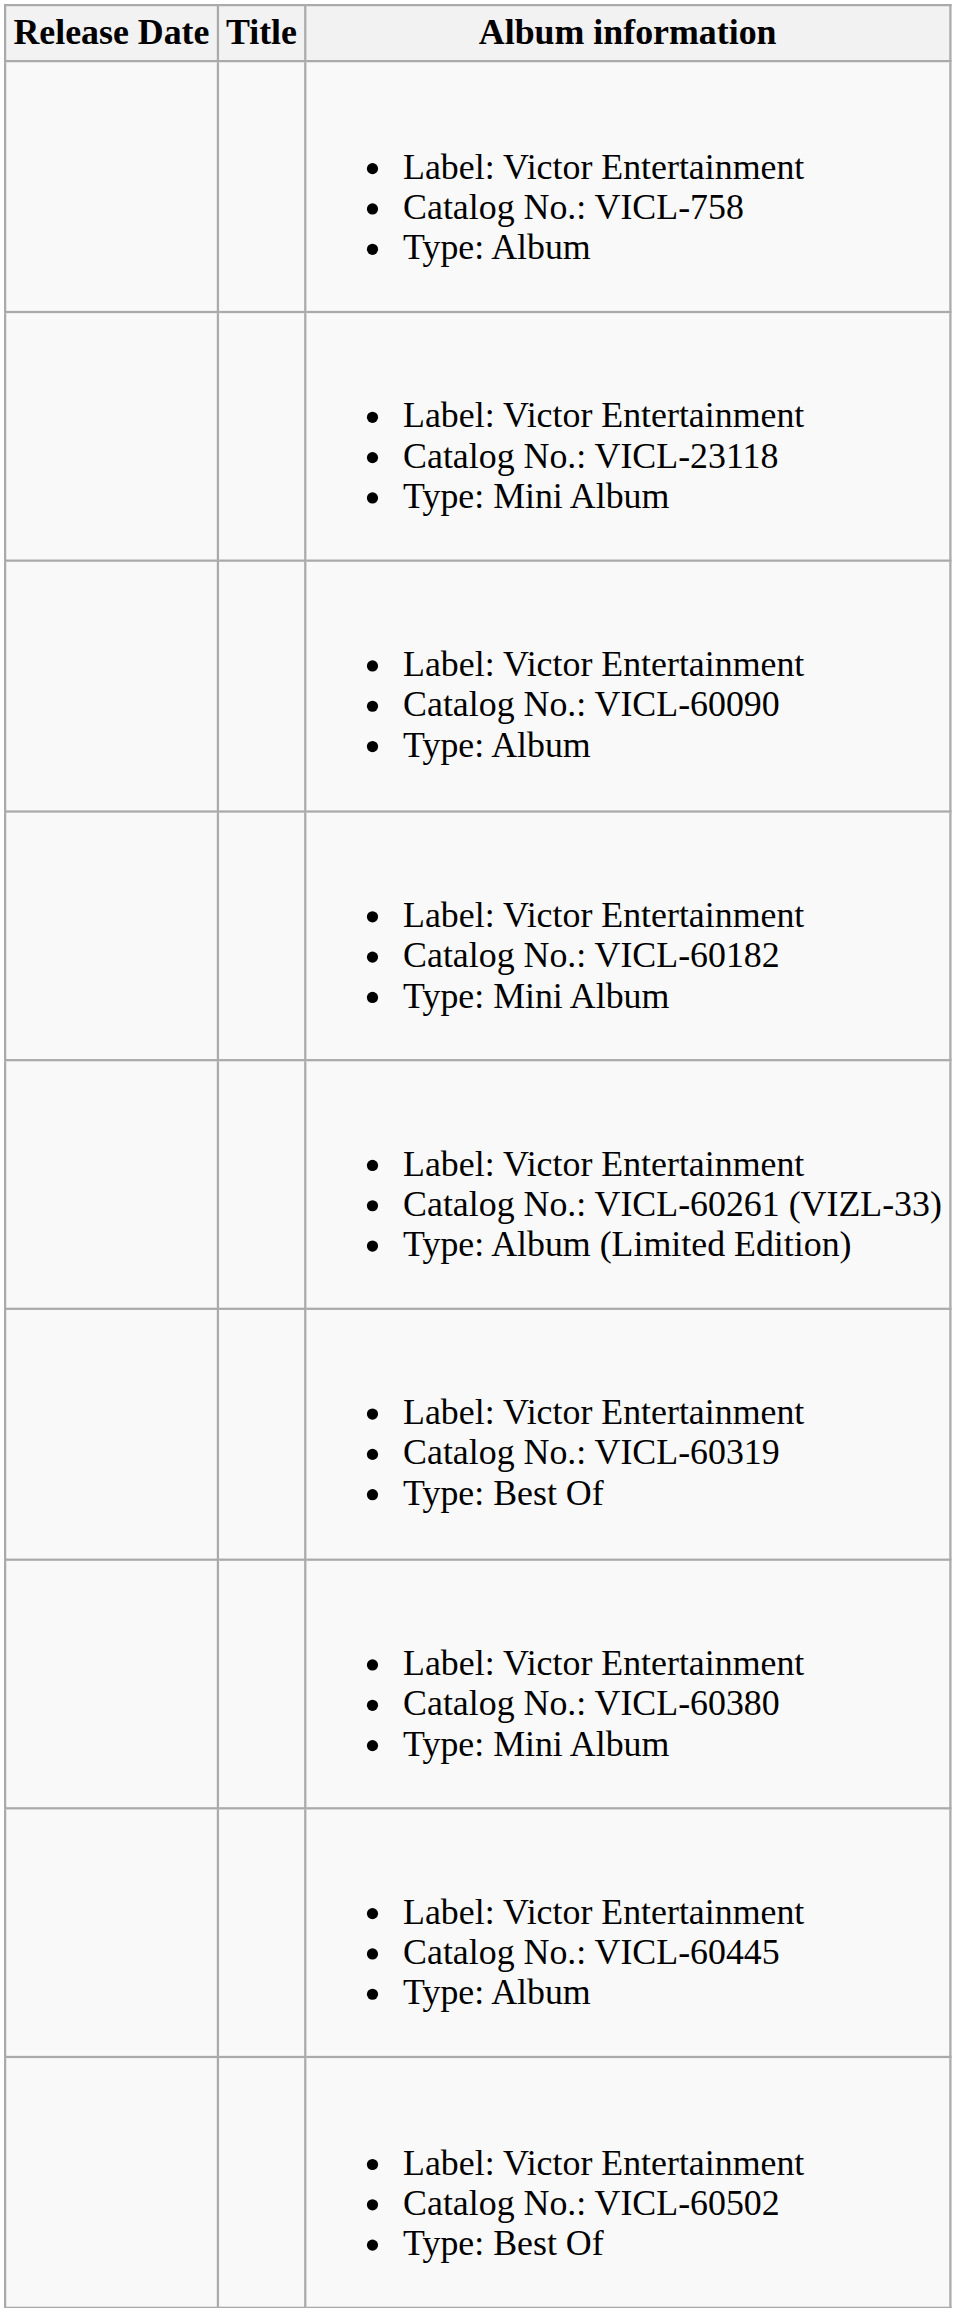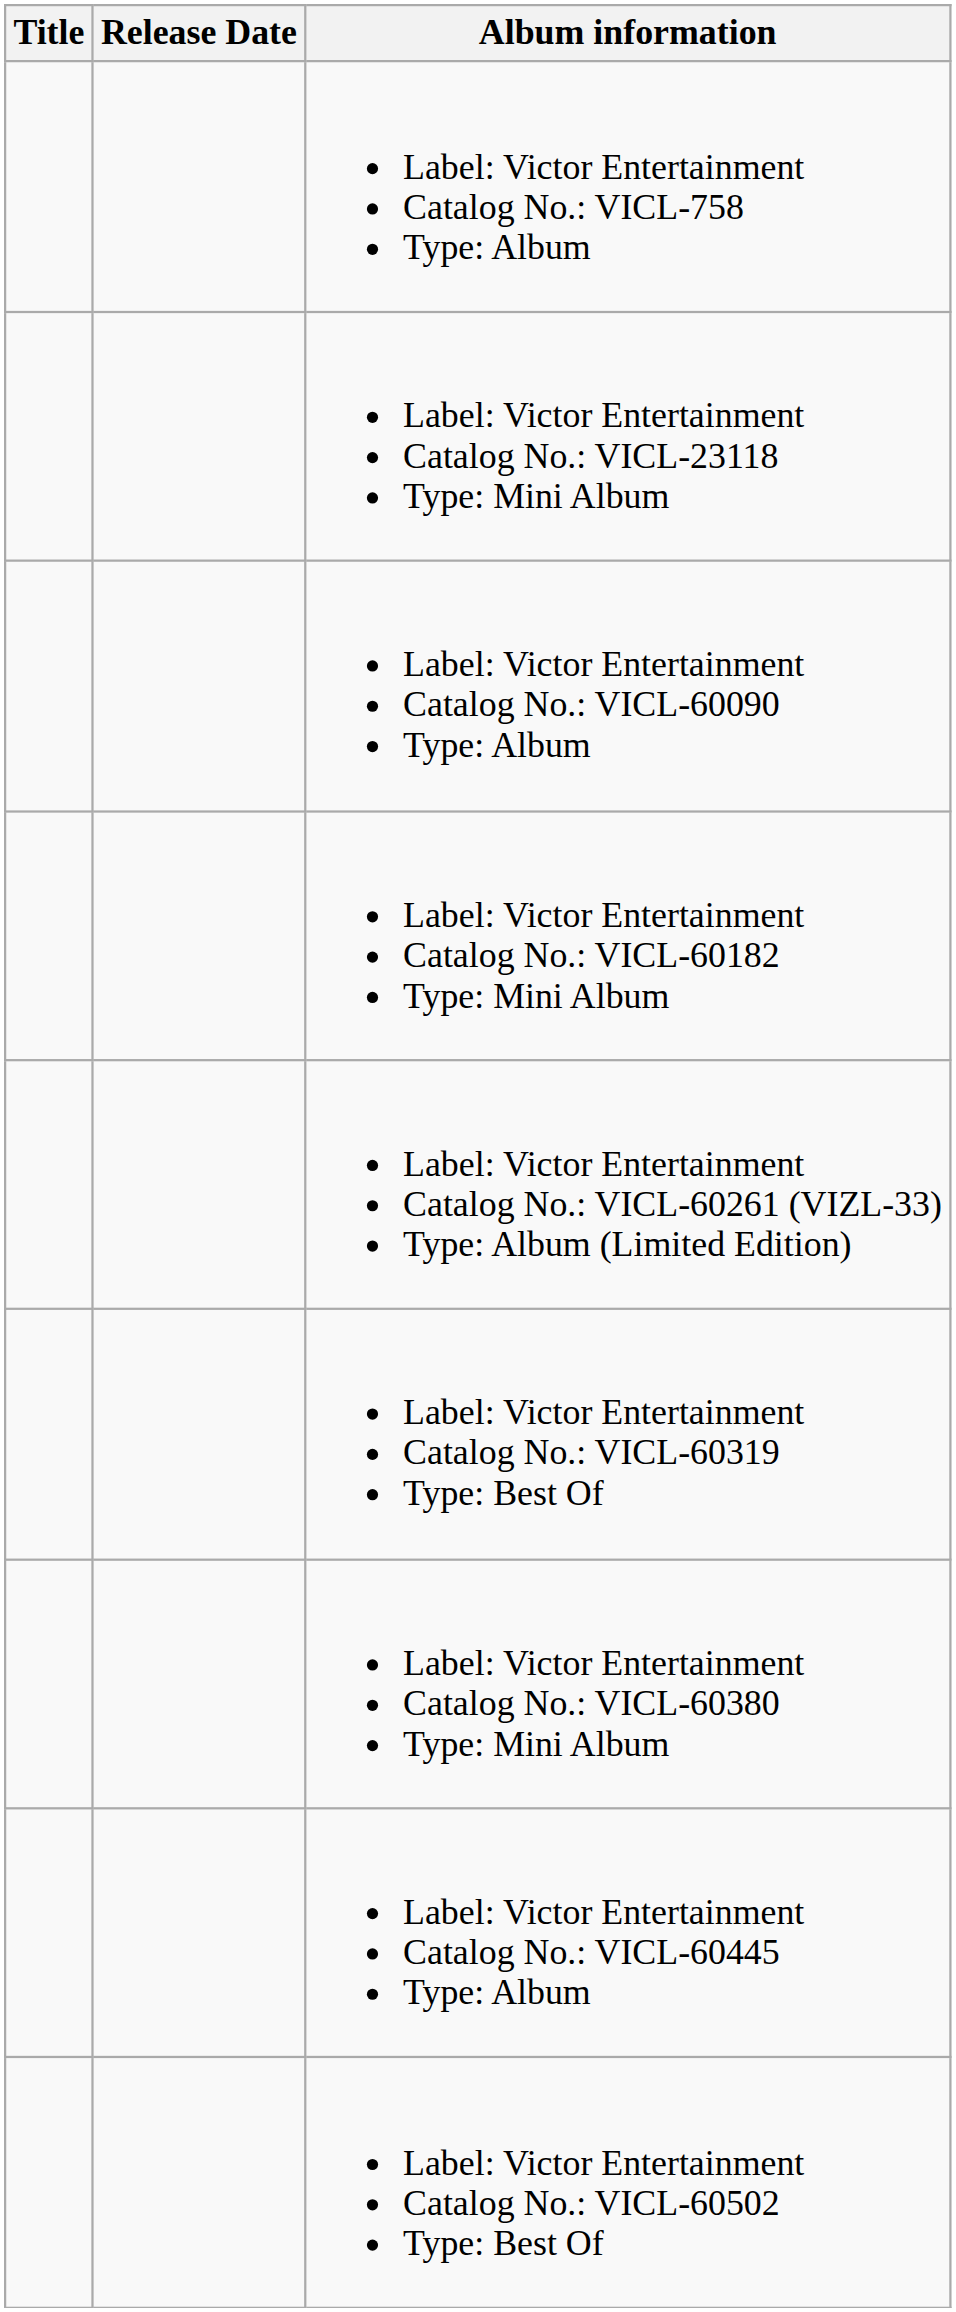columns swapped: (111, 32) <-> (261, 32)
